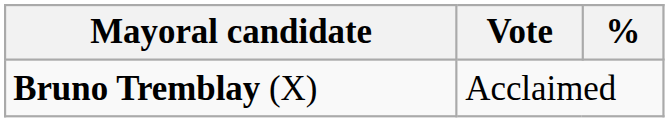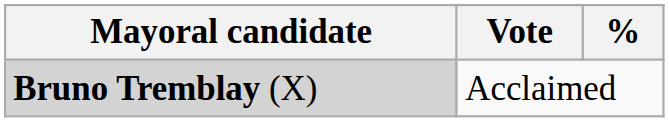(165, 87) no background -> (165, 87) lightgrey background
